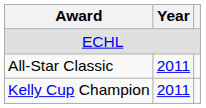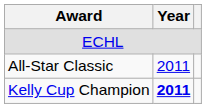(173, 90) normal -> (174, 90) bold
